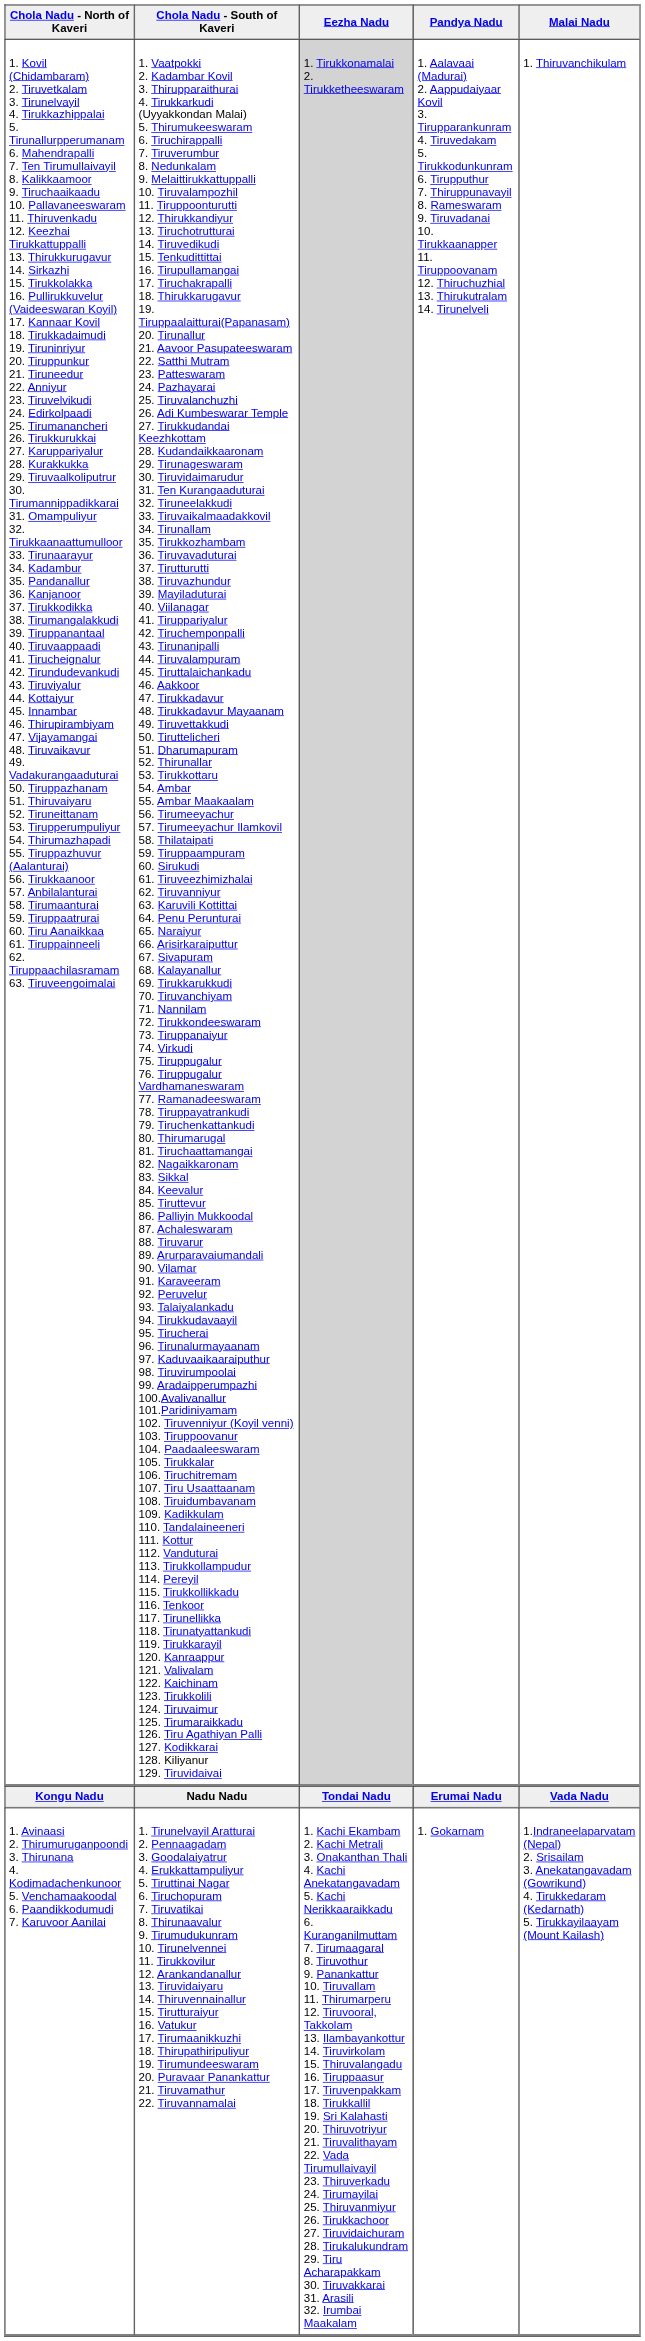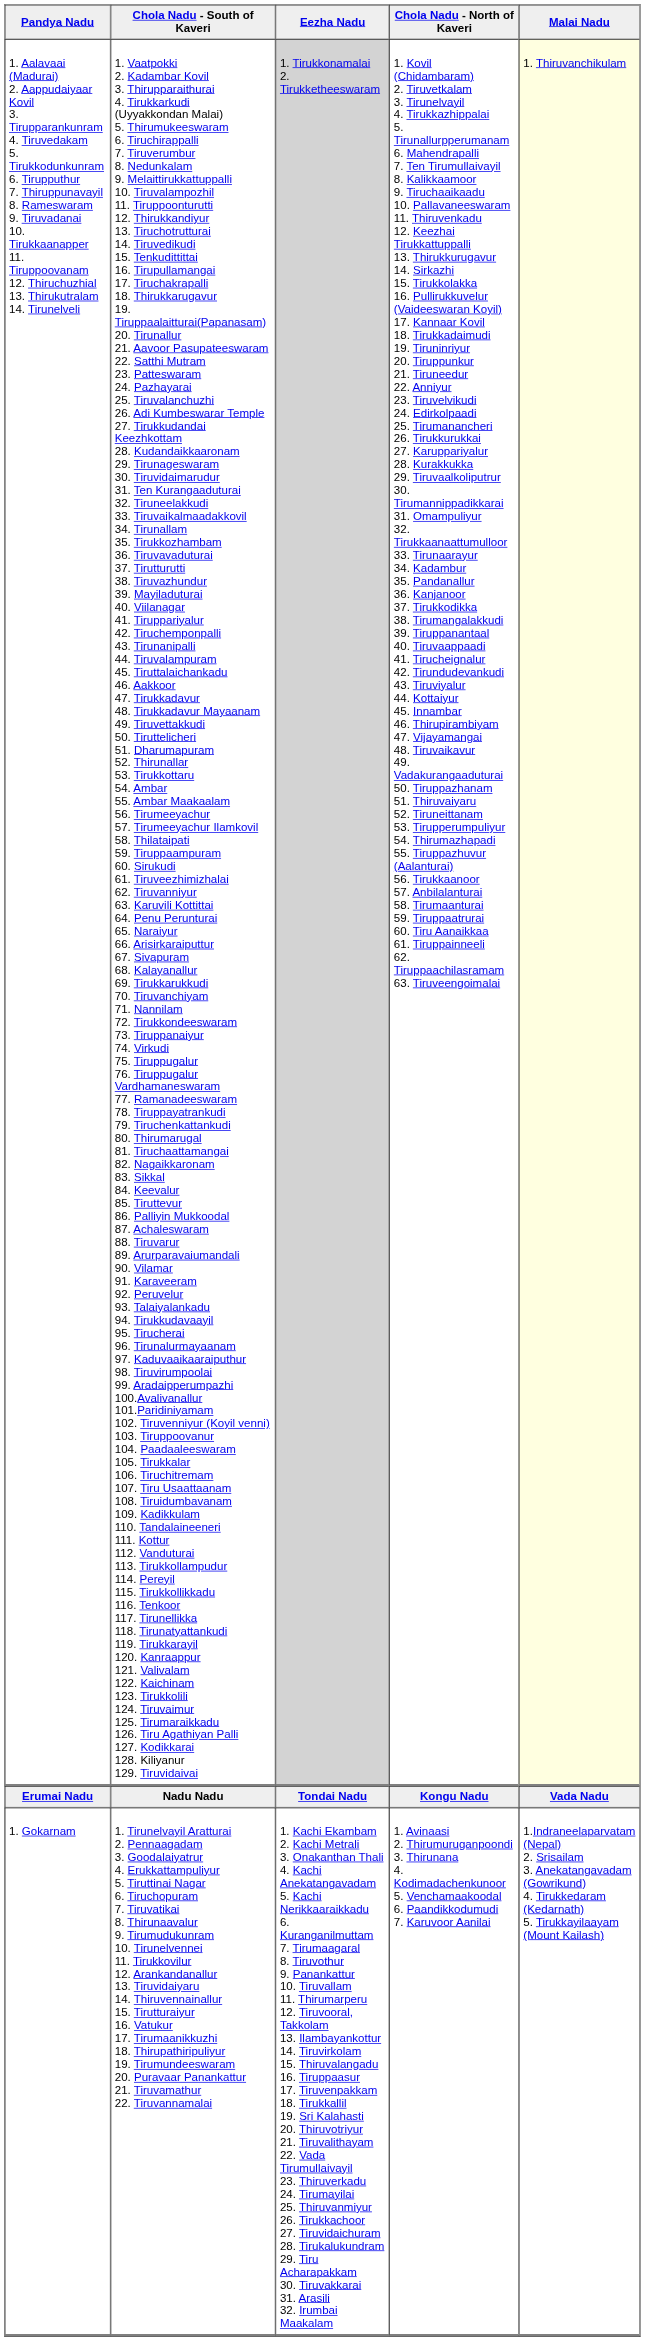columns swapped: (69, 22) <-> (466, 22)
(575, 63) no background -> (575, 63) lightyellow background
